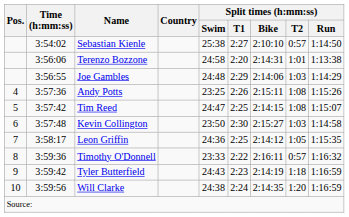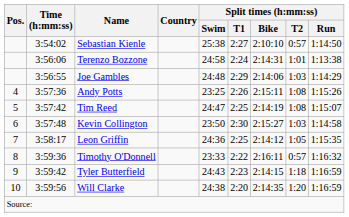(239, 60) 2:20 -> (239, 60) 2:24
(268, 108) 2:14:15 -> (268, 108) 2:14:19
(268, 172) 2:14:19 -> (268, 172) 2:14:15
(239, 188) 2:24 -> (239, 188) 2:20
